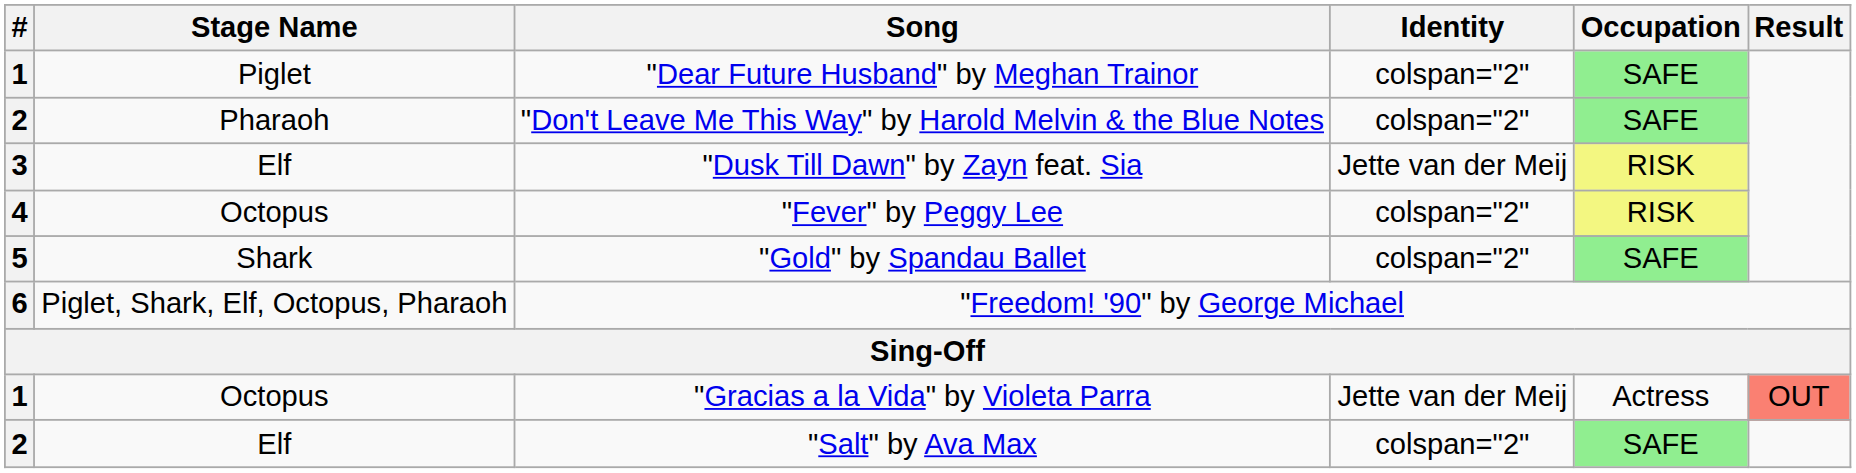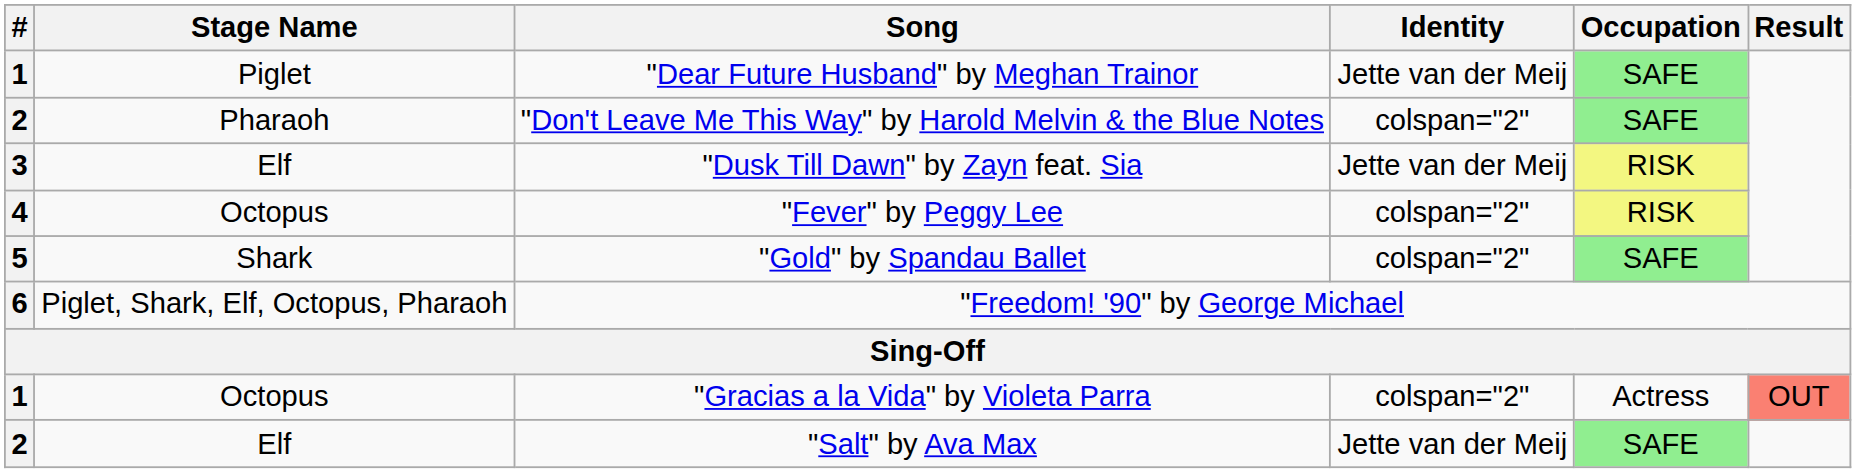(1452, 73) colspan="2" -> (1452, 73) Jette van der Meij
(1452, 397) Jette van der Meij -> (1452, 397) colspan="2"
(1452, 443) colspan="2" -> (1452, 443) Jette van der Meij
